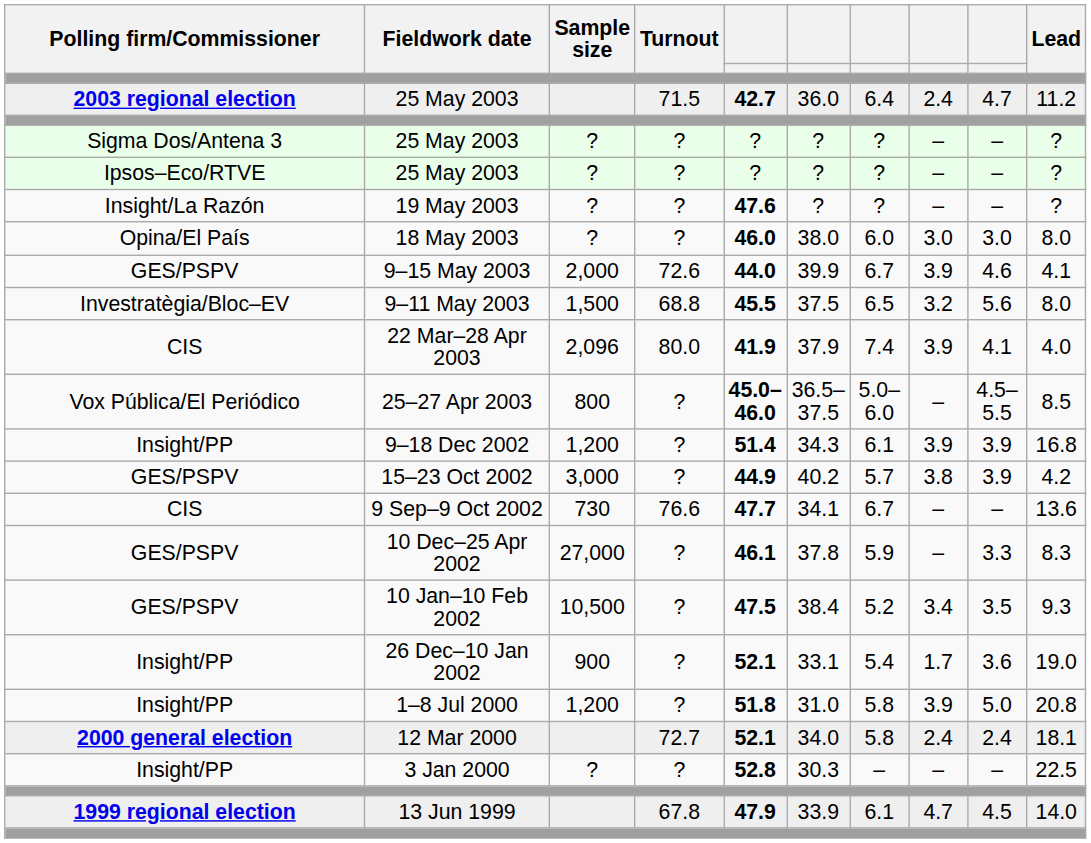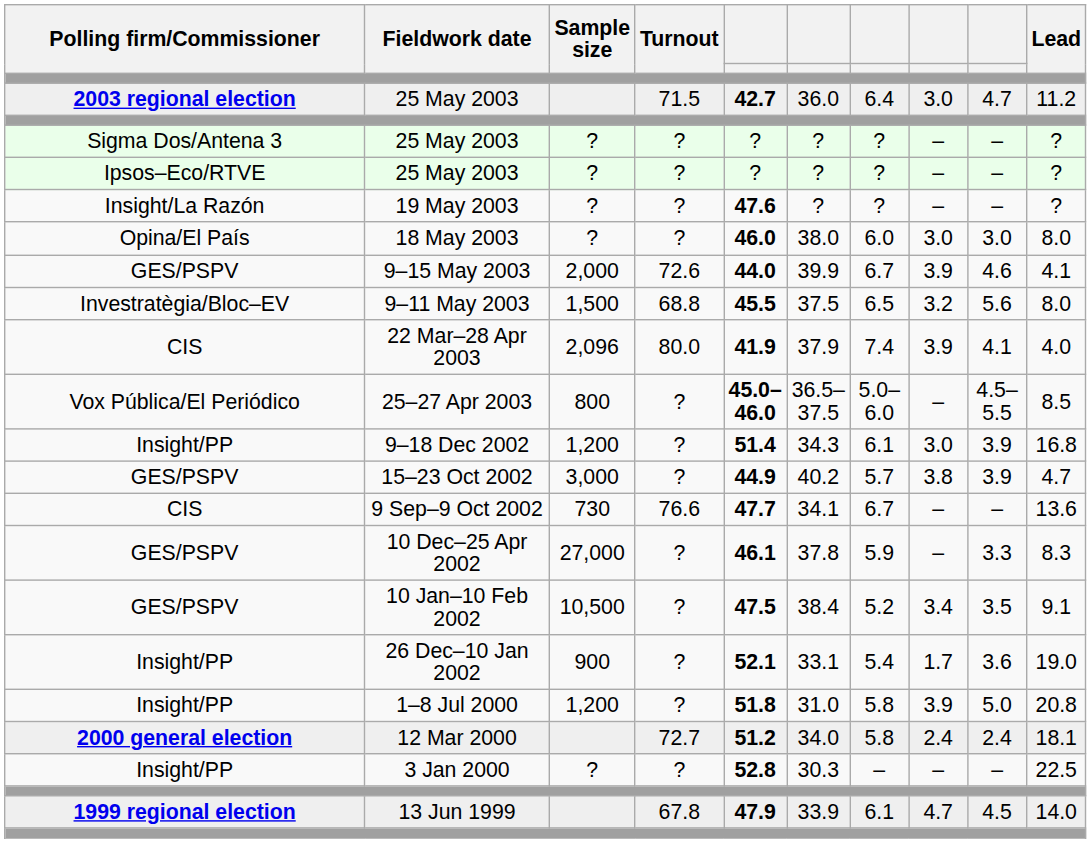(938, 99) 2.4 -> (938, 99) 3.0
(938, 444) 3.9 -> (938, 444) 3.0
(1056, 476) 4.2 -> (1056, 476) 4.7
(1056, 607) 9.3 -> (1056, 607) 9.1
(755, 737) 52.1 -> (755, 737) 51.2
